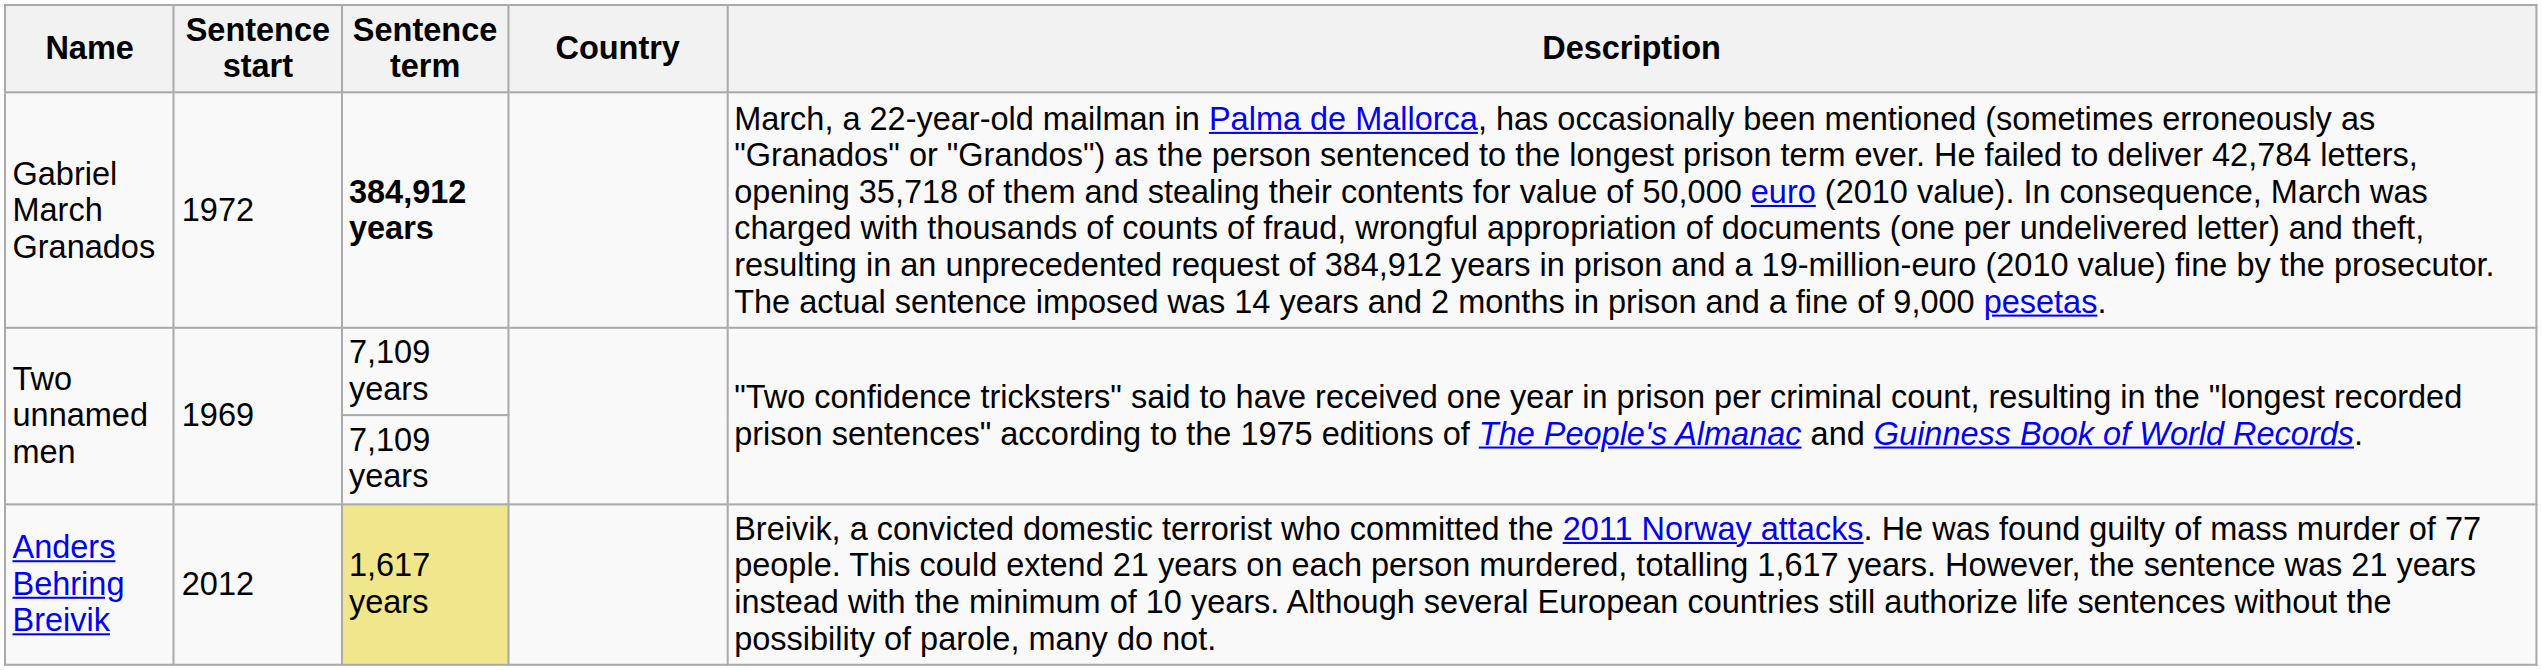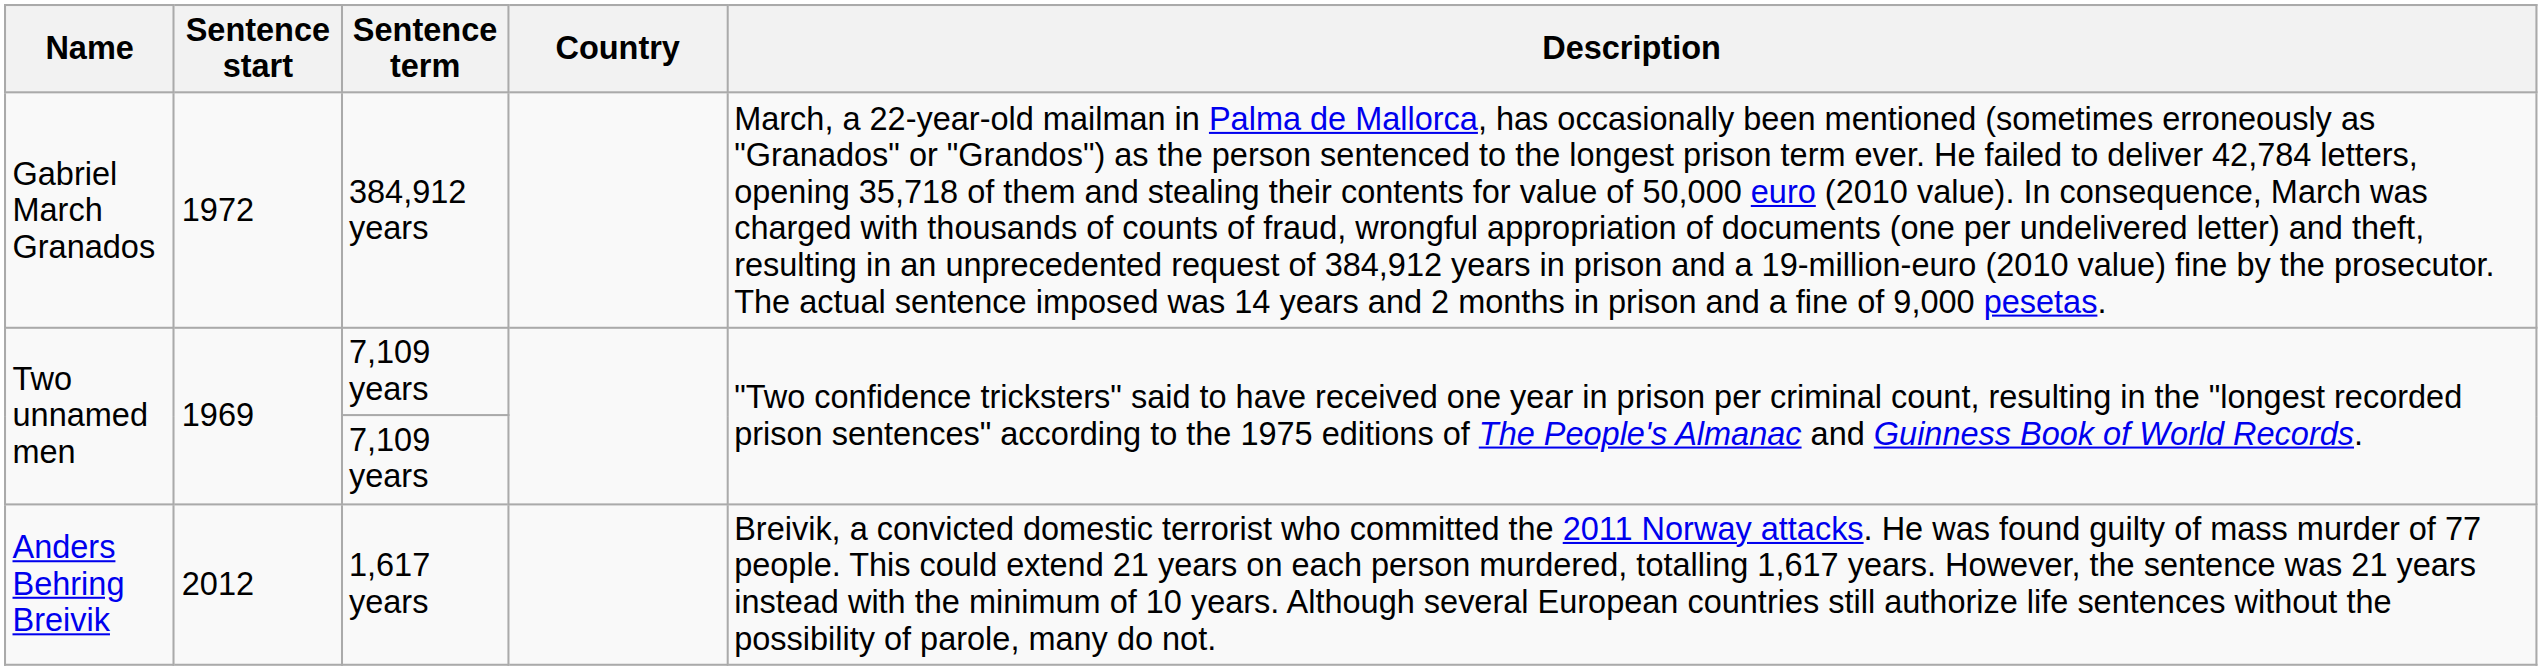(408, 209) bold -> (408, 209) normal
(390, 583) khaki background -> (390, 583) no background
